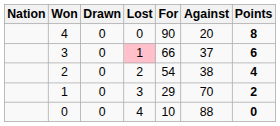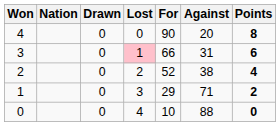columns swapped: (26, 14) <-> (64, 14)
(207, 53) 37 -> (207, 53) 31
(168, 72) 54 -> (168, 72) 52
(207, 92) 70 -> (207, 92) 71
